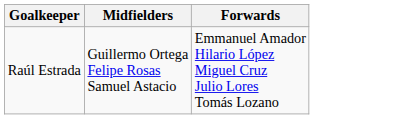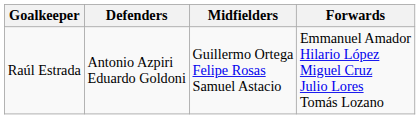+ column: (137, 15)
